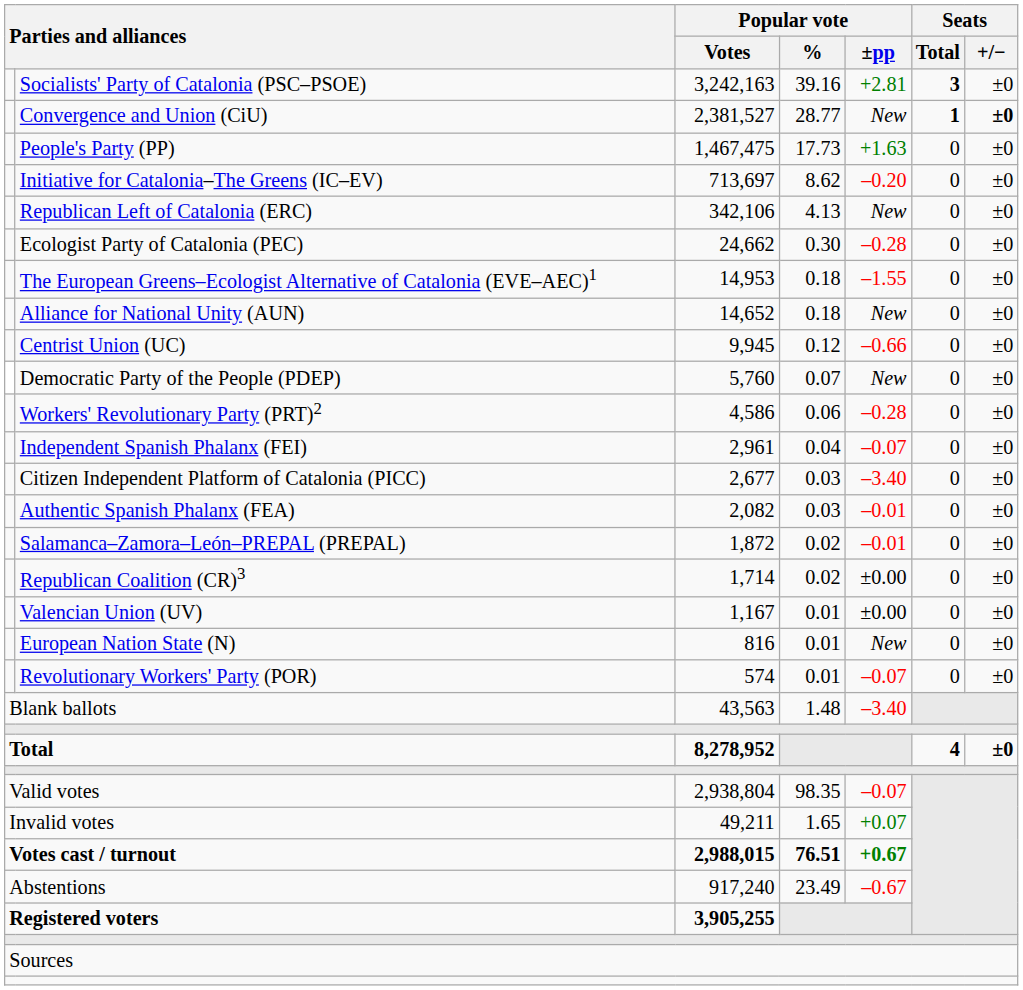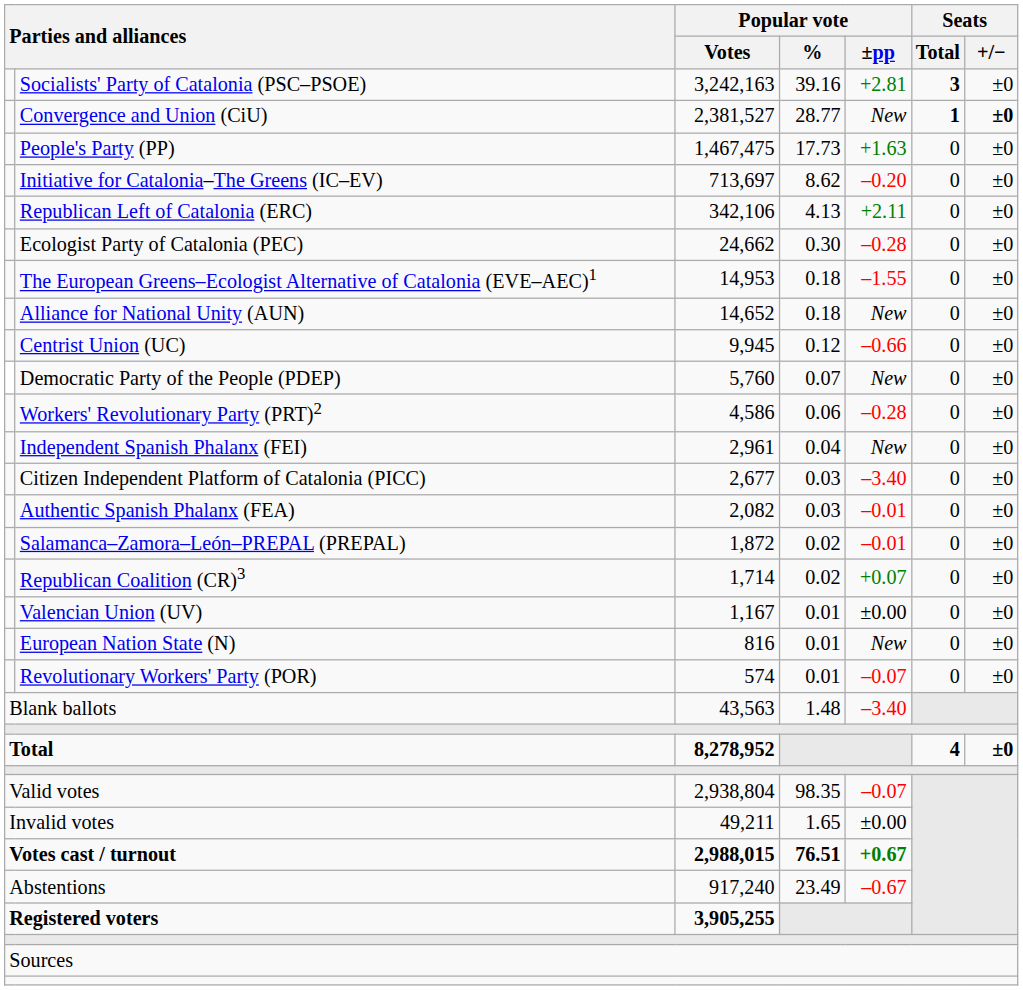(889, 212) New -> (884, 212) +2.11
(884, 447) –0.07 -> (889, 447) New
(883, 577) ±0.00 -> (883, 577) +0.07
(883, 822) +0.07 -> (883, 822) ±0.00
